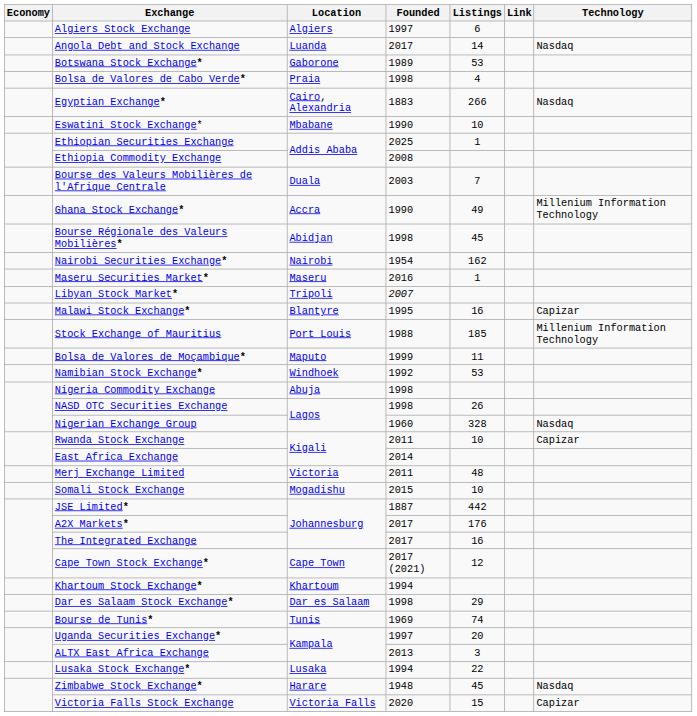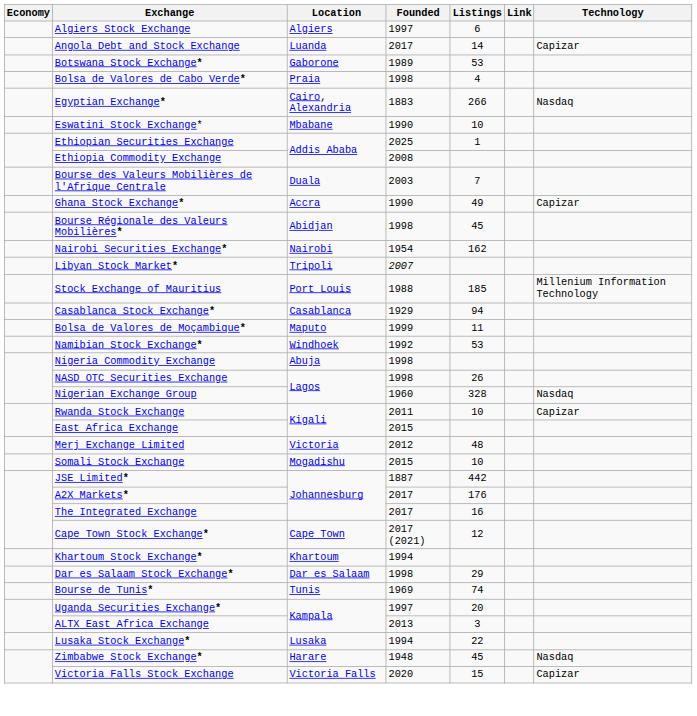(555, 46) Nasdaq -> (558, 46) Capizar
(601, 210) Millenium Information Technology -> (558, 204) Capizar
- row: (132, 278)
- row: (123, 311)
+ row: (135, 311)
(401, 457) 2014 -> (401, 428) 2015
(401, 474) 2011 -> (401, 445) 2012
